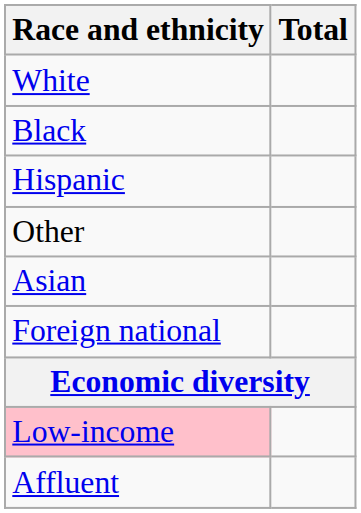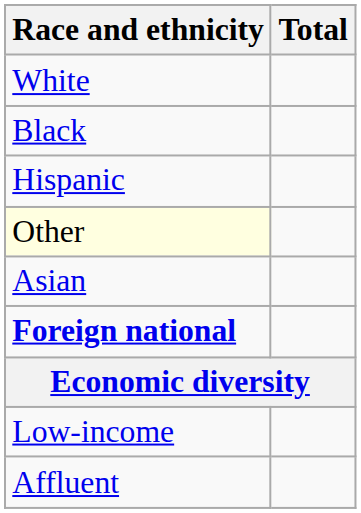(48, 230) no background -> (48, 230) lightyellow background
(117, 331) normal -> (124, 331) bold
(93, 431) pink background -> (93, 431) no background
